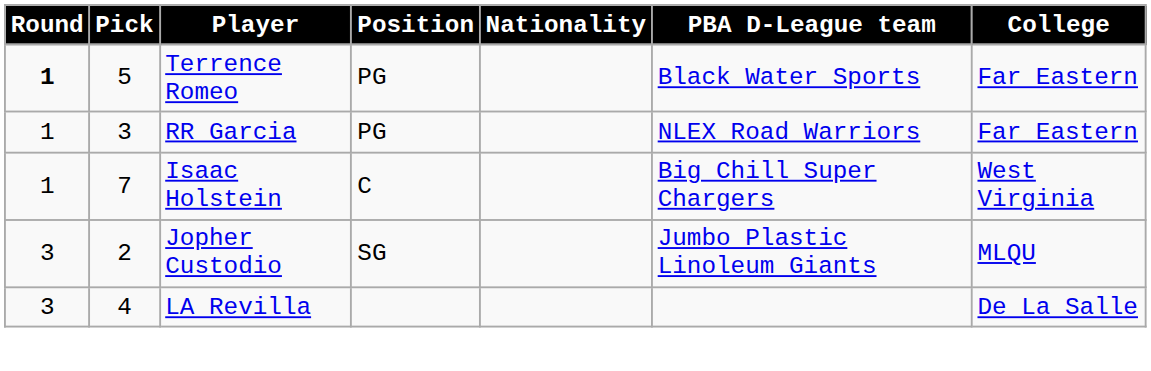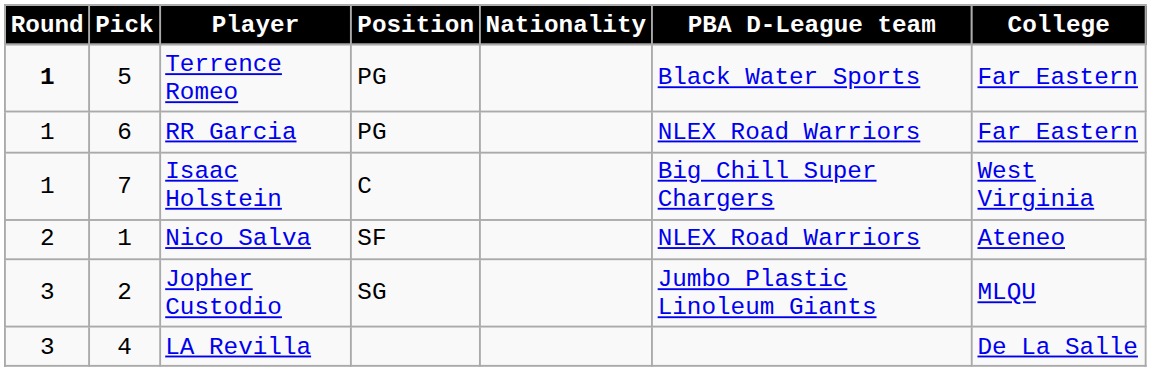(124, 132) 3 -> (124, 132) 6
+ row: (238, 239)
